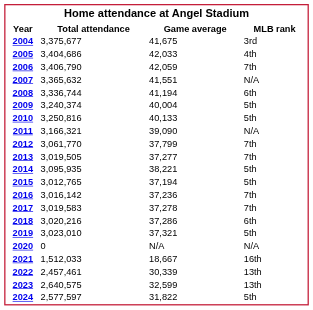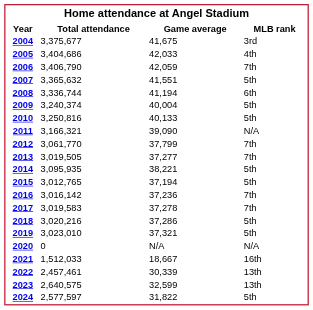(251, 79) N/A -> (250, 79) 5th
(250, 220) 6th -> (250, 220) 5th
